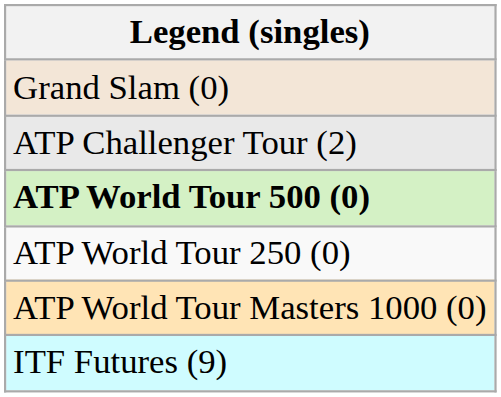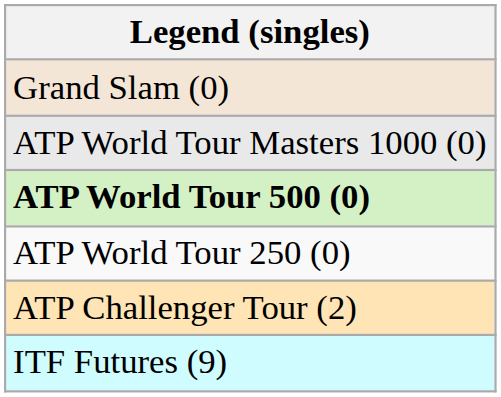(185, 142) ATP Challenger Tour (2) -> (250, 142) ATP World Tour Masters 1000 (0)
(250, 307) ATP World Tour Masters 1000 (0) -> (185, 307) ATP Challenger Tour (2)
